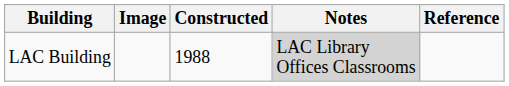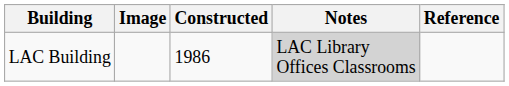(192, 56) 1988 -> (192, 56) 1986
